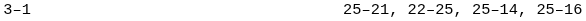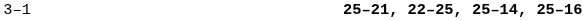(463, 10) normal -> (463, 10) bold
